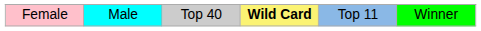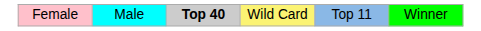(201, 15) normal -> (203, 15) bold
(280, 15) bold -> (278, 15) normal
